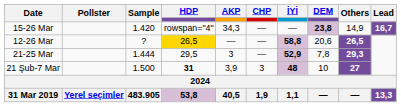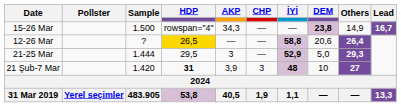(144, 28) 1.420 -> (144, 28) 1.500
(355, 41) 26,5 -> (355, 41) 26,4
(323, 54) 7,8 -> (323, 54) 5,0
(144, 68) 1.500 -> (144, 68) 1.420
